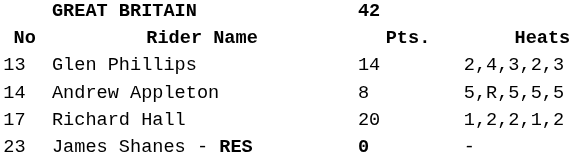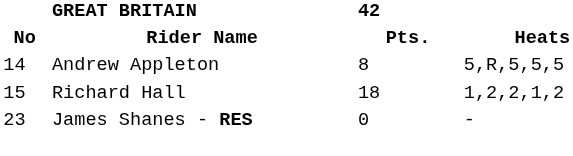- row: (124, 65)
(14, 120) 17 -> (14, 93) 15
(369, 120) 20 -> (369, 93) 18
(364, 147) bold -> (364, 120) normal
